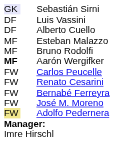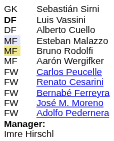(11, 9) lavender background -> (11, 9) no background
(10, 20) normal -> (10, 20) bold
(11, 40) no background -> (11, 40) lavender background
(11, 51) no background -> (11, 51) khaki background
(11, 61) bold -> (11, 61) normal
(11, 113) khaki background -> (11, 113) no background
